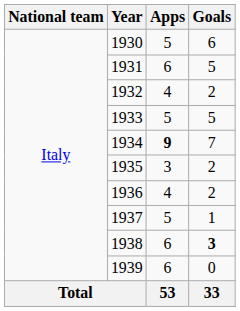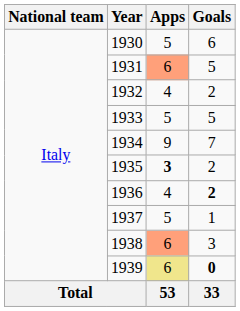(168, 67) no background -> (168, 67) lightsalmon background
(168, 142) bold -> (168, 142) normal
(168, 167) normal -> (168, 167) bold
(212, 192) normal -> (212, 192) bold
(168, 243) no background -> (168, 243) lightsalmon background
(212, 243) bold -> (212, 243) normal
(168, 268) no background -> (168, 268) khaki background
(212, 268) normal -> (212, 268) bold
